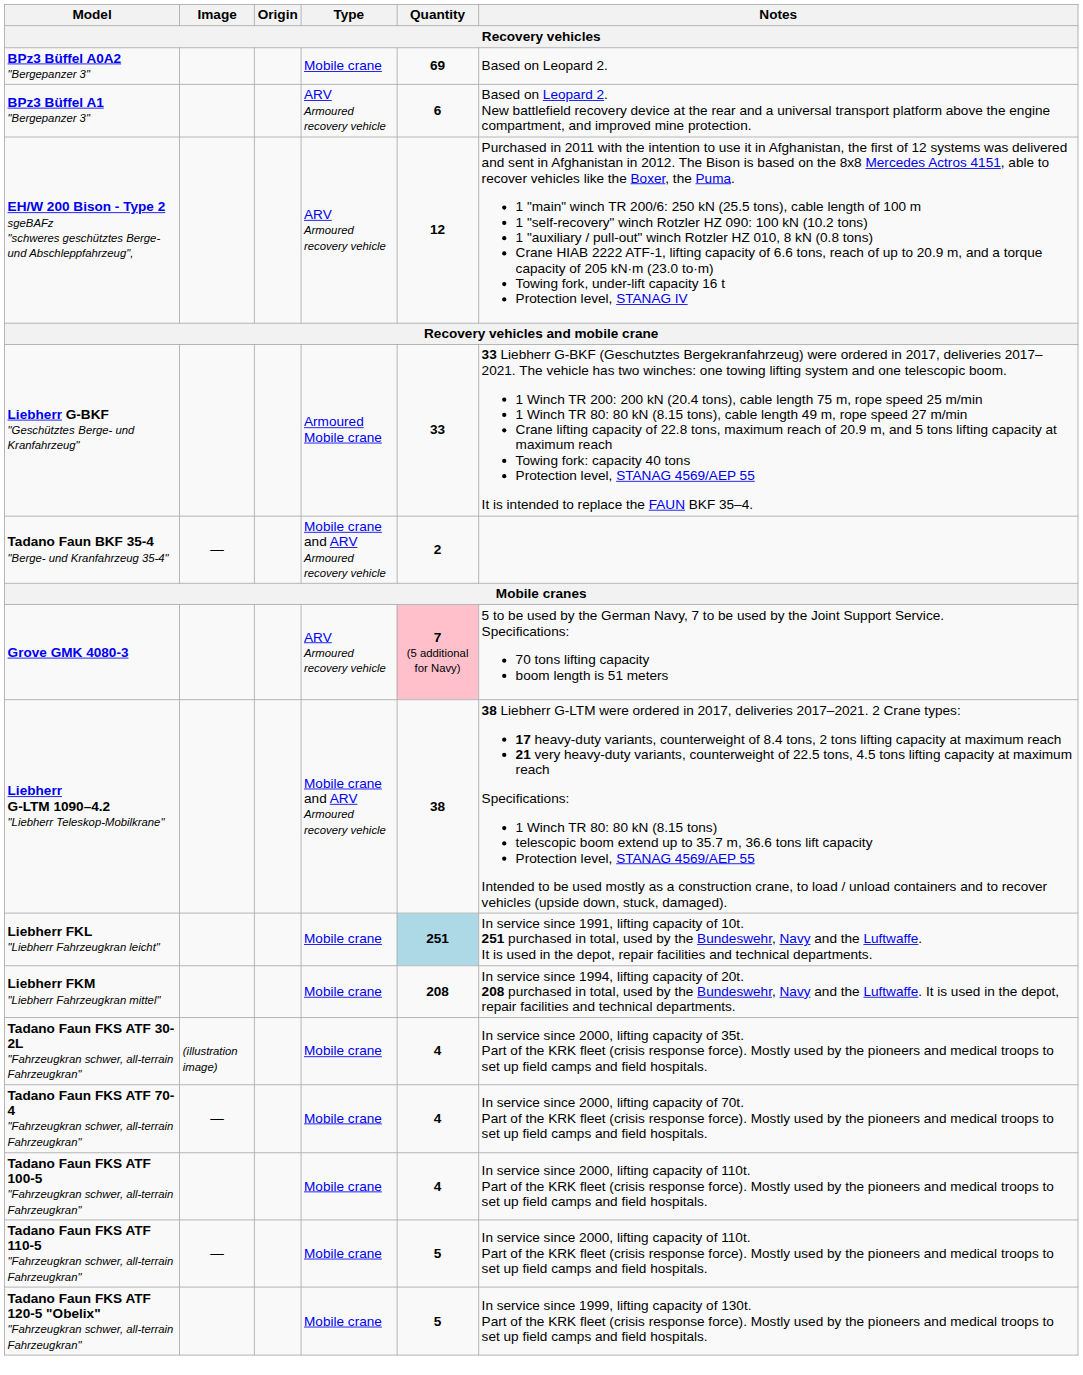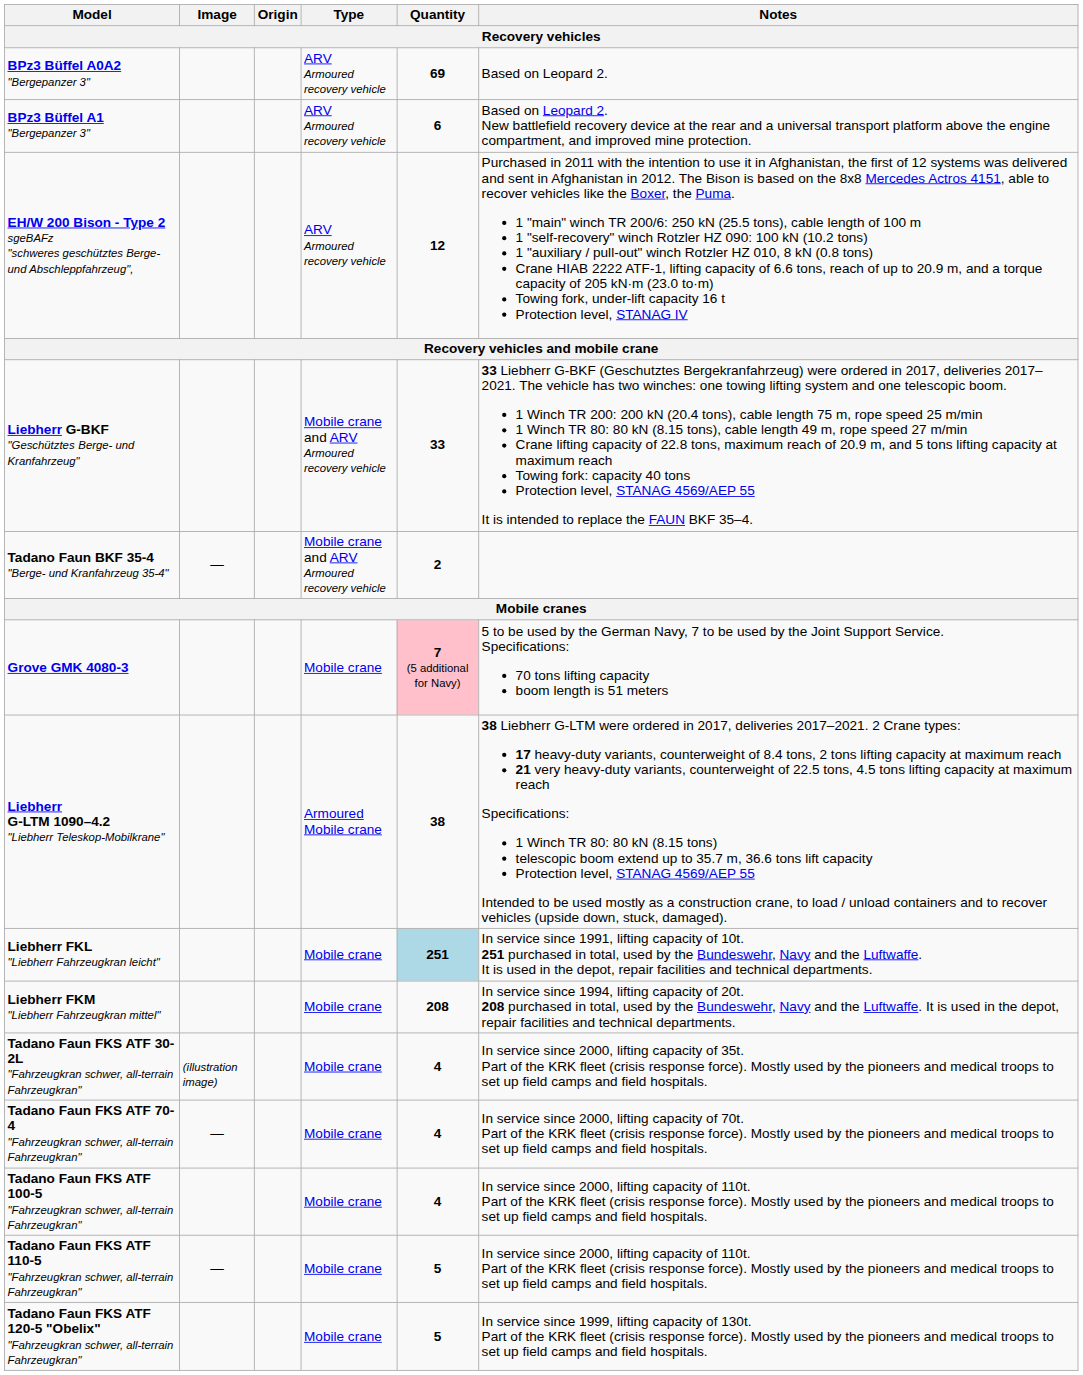(343, 66) Mobile crane -> (345, 73) ARV Armoured recovery vehicle
(343, 430) Armoured Mobile crane -> (345, 445) Mobile crane and ARV Armoured recovery vehicle
(345, 652) ARV Armoured recovery vehicle -> (343, 667) Mobile crane
(345, 806) Mobile crane and ARV Armoured recovery vehicle -> (343, 821) Armoured Mobile crane
